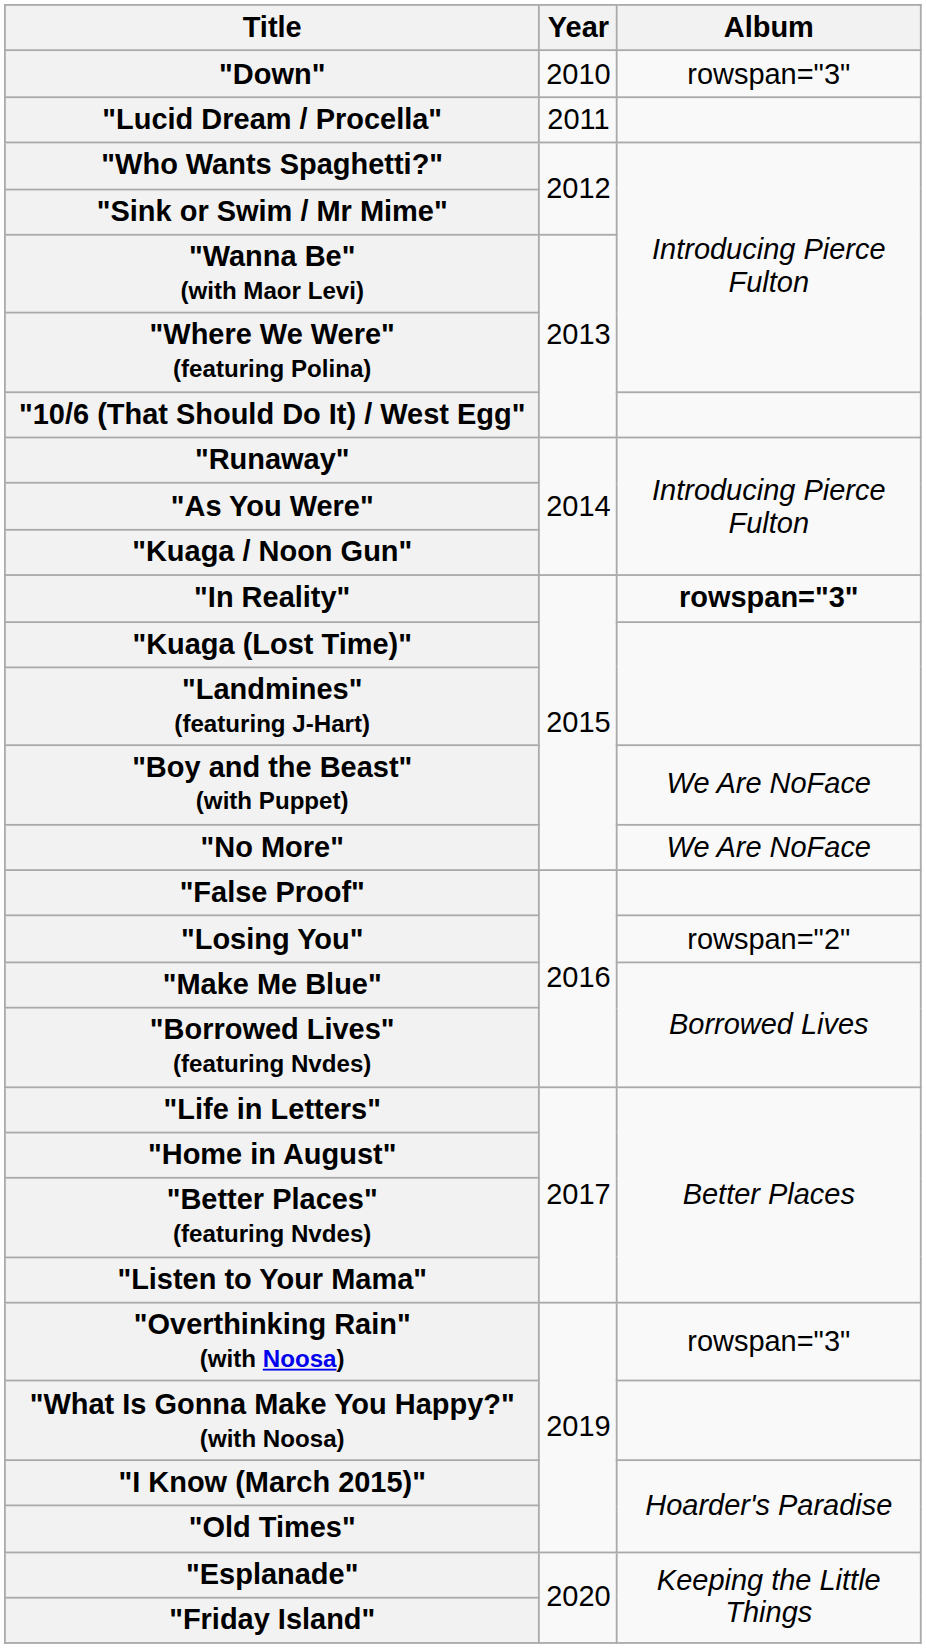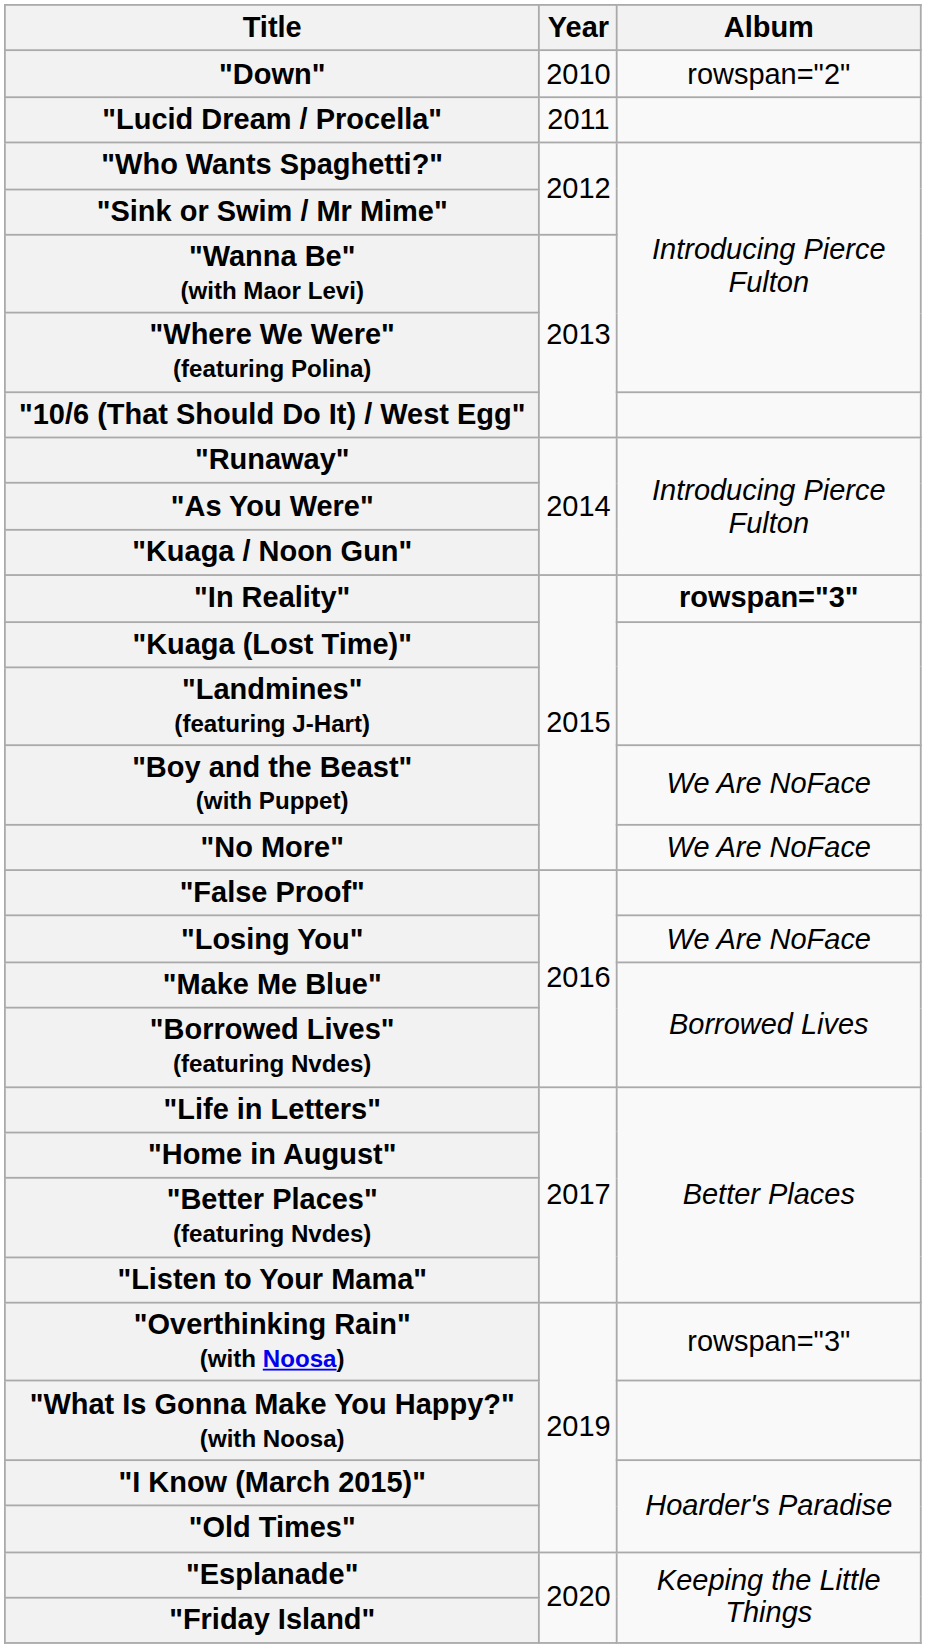(769, 73) rowspan="3" -> (769, 73) rowspan="2"
(769, 938) rowspan="2" -> (769, 938) We Are NoFace
